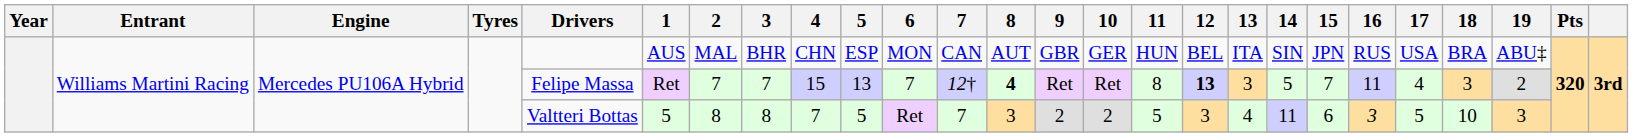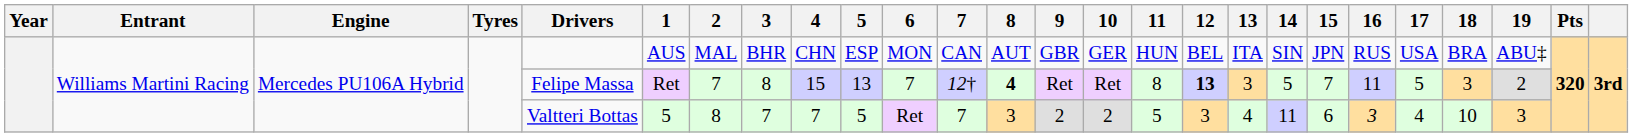(766, 84) 7 -> (766, 84) 8
(1419, 84) 4 -> (1419, 84) 5
(766, 116) 8 -> (766, 116) 7
(1419, 116) 5 -> (1419, 116) 4
